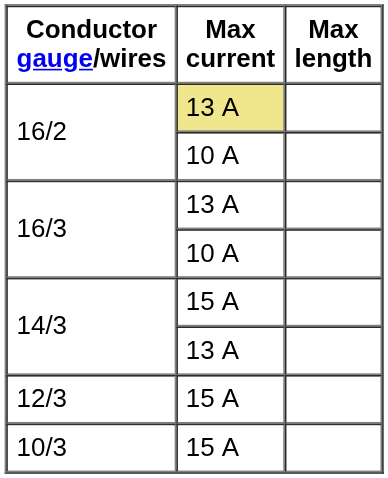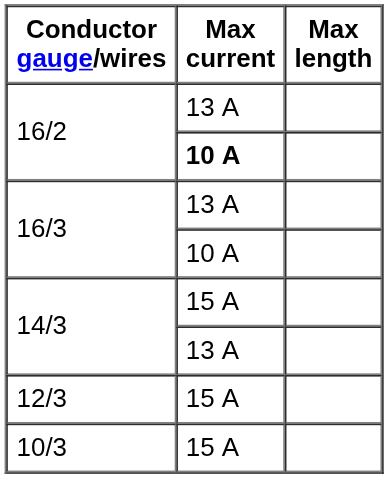(213, 107) khaki background -> (213, 107) no background
(213, 155) normal -> (213, 155) bold
